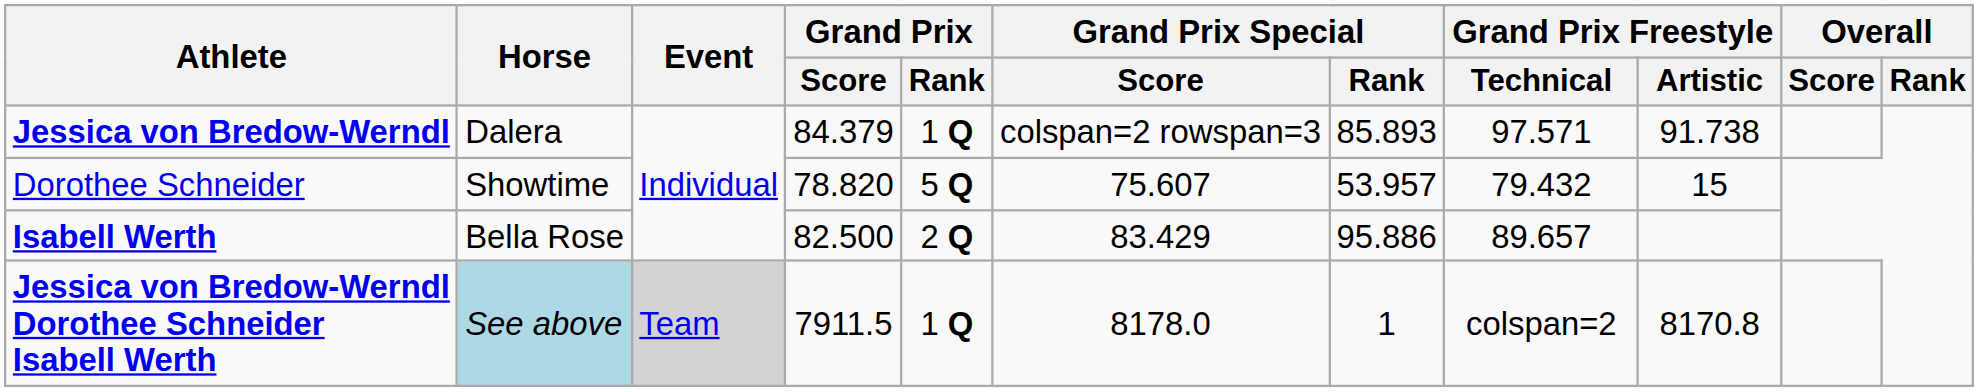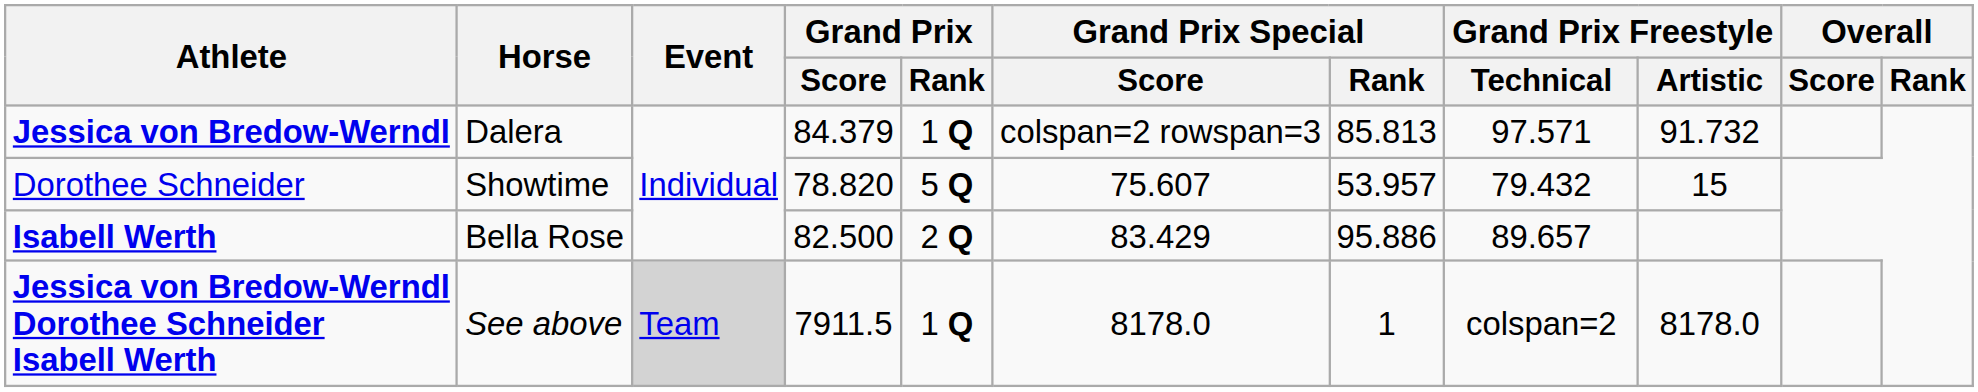(1387, 132) 85.893 -> (1387, 132) 85.813
(1710, 132) 91.738 -> (1710, 132) 91.732
(544, 324) lightblue background -> (544, 324) no background
(1710, 324) 8170.8 -> (1710, 324) 8178.0
